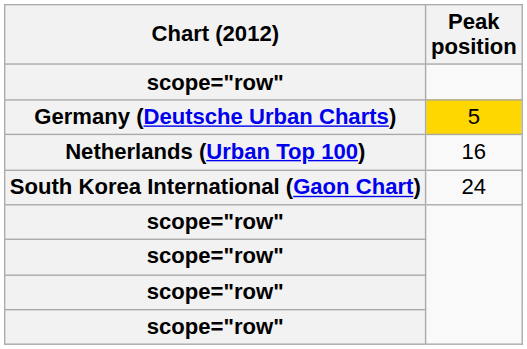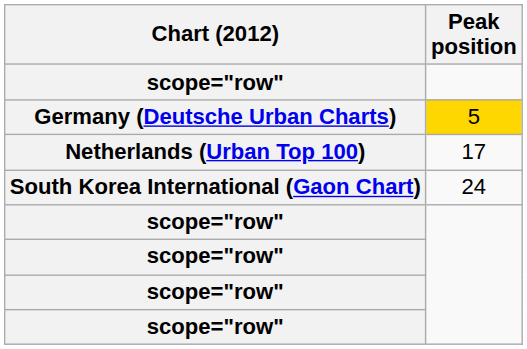(474, 151) 16 -> (474, 151) 17
